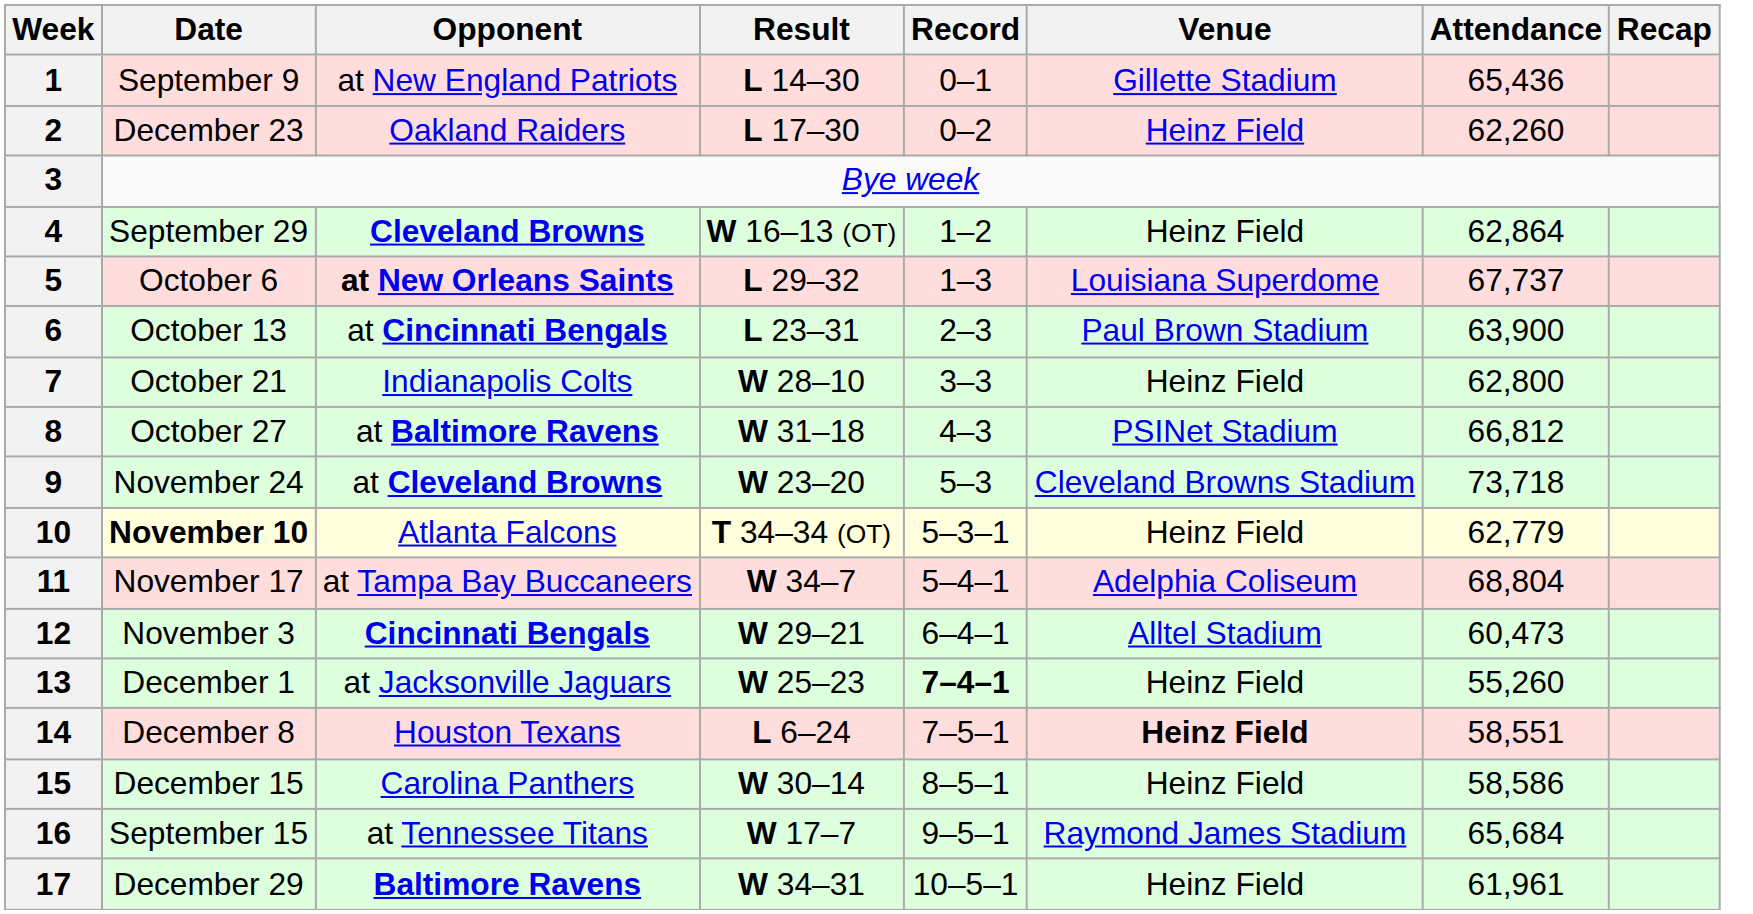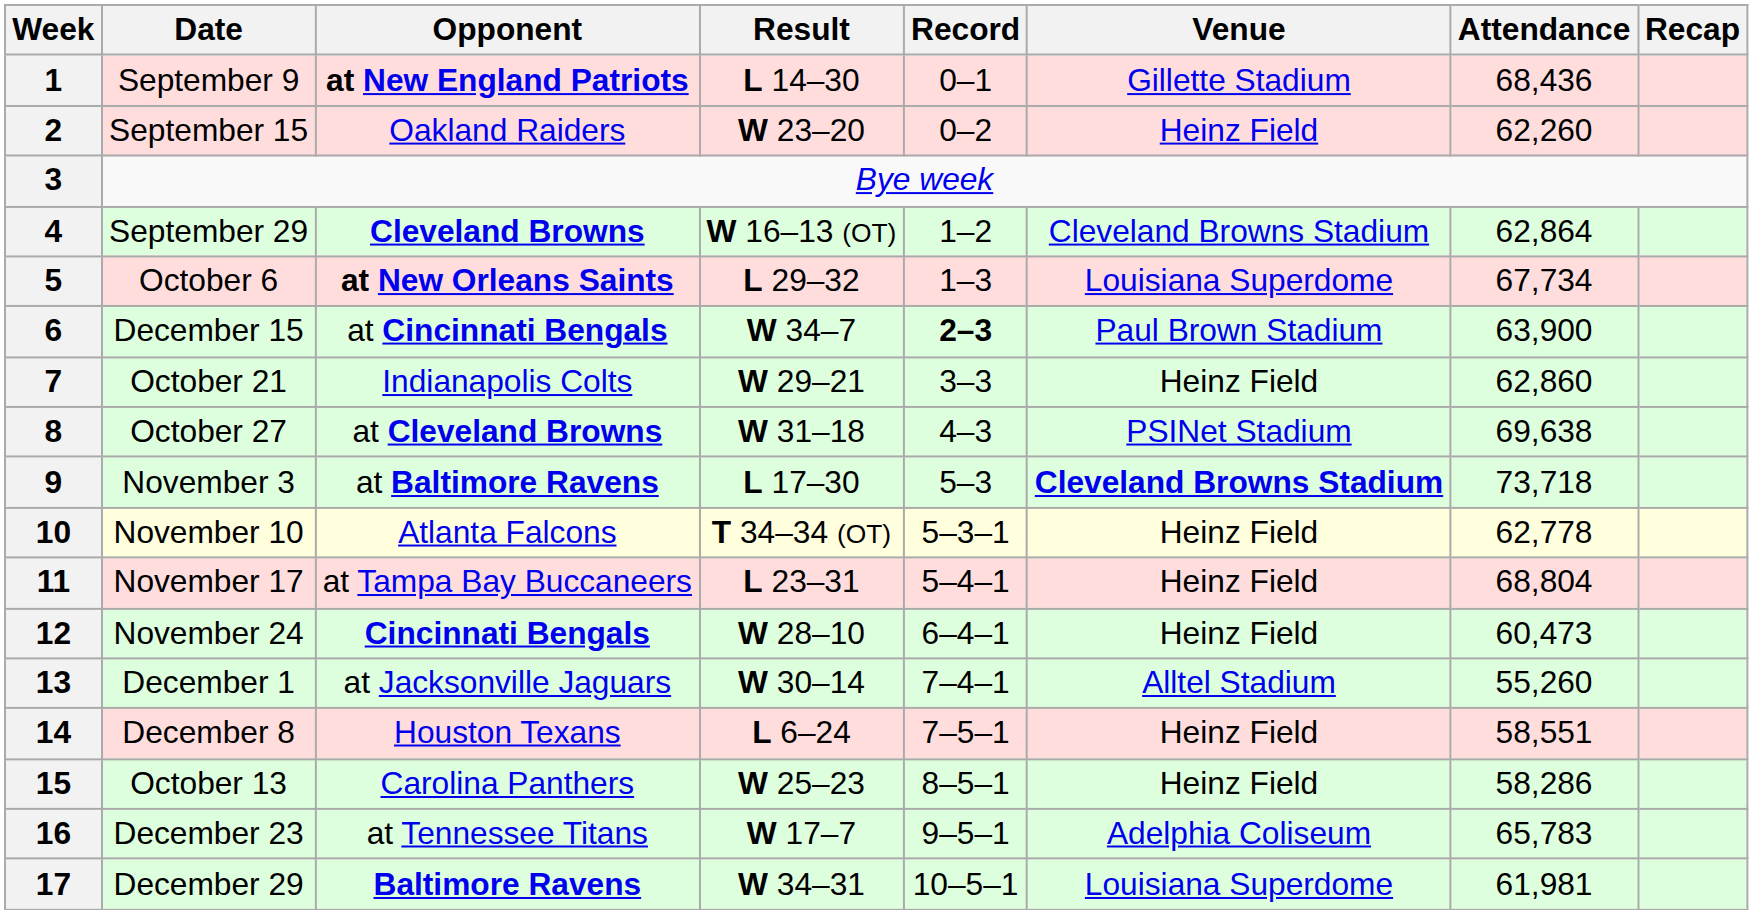(507, 79) normal -> (507, 79) bold
(1516, 79) 65,436 -> (1544, 79) 68,436
(209, 130) December 23 -> (209, 130) September 15
(801, 130) L 17–30 -> (801, 130) W 23–20
(1225, 230) Heinz Field -> (1239, 230) Cleveland Browns Stadium
(1516, 280) 67,737 -> (1544, 280) 67,734
(209, 331) October 13 -> (209, 331) December 15
(801, 331) L 23–31 -> (801, 331) W 34–7
(966, 331) normal -> (966, 331) bold
(801, 381) W 28–10 -> (801, 381) W 29–21
(1516, 381) 62,800 -> (1544, 381) 62,860
(507, 431) at Baltimore Ravens -> (507, 431) at Cleveland Browns
(1516, 431) 66,812 -> (1544, 431) 69,638
(209, 481) November 24 -> (209, 481) November 3
(507, 481) at Cleveland Browns -> (507, 481) at Baltimore Ravens
(801, 481) W 23–20 -> (801, 481) L 17–30
(1225, 481) normal -> (1239, 481) bold
(209, 532) bold -> (209, 532) normal
(1516, 532) 62,779 -> (1544, 532) 62,778
(801, 582) W 34–7 -> (801, 582) L 23–31
(1225, 582) Adelphia Coliseum -> (1239, 582) Heinz Field
(209, 632) November 3 -> (209, 632) November 24
(801, 632) W 29–21 -> (801, 632) W 28–10
(1225, 632) Alltel Stadium -> (1239, 632) Heinz Field
(801, 682) W 25–23 -> (801, 682) W 30–14
(966, 682) bold -> (966, 682) normal
(1225, 682) Heinz Field -> (1239, 682) Alltel Stadium
(1225, 733) bold -> (1239, 733) normal
(209, 783) December 15 -> (209, 783) October 13
(801, 783) W 30–14 -> (801, 783) W 25–23
(1516, 783) 58,586 -> (1544, 783) 58,286
(209, 833) September 15 -> (209, 833) December 23
(1225, 833) Raymond James Stadium -> (1239, 833) Adelphia Coliseum
(1516, 833) 65,684 -> (1544, 833) 65,783
(1225, 883) Heinz Field -> (1239, 883) Louisiana Superdome
(1516, 883) 61,961 -> (1544, 883) 61,981
